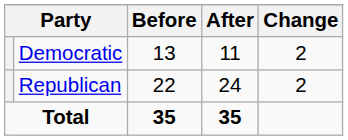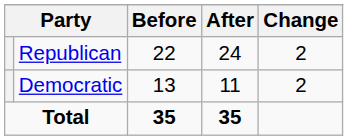rows swapped: (70, 85) <-> (71, 53)
